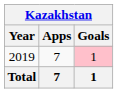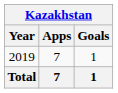(93, 56) pink background -> (93, 56) no background
